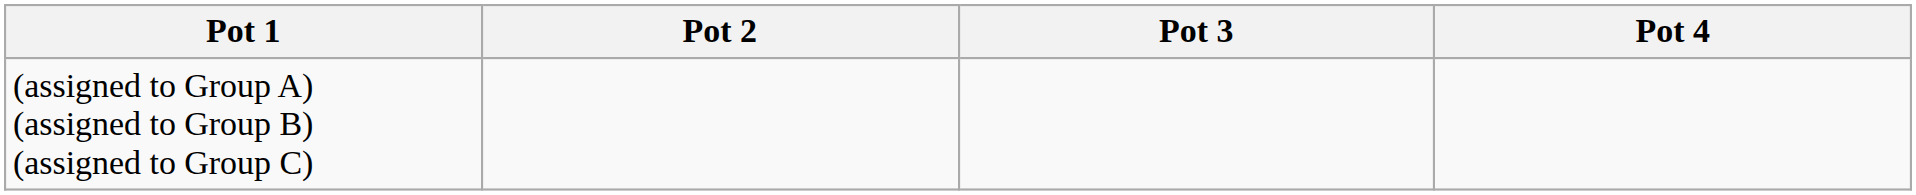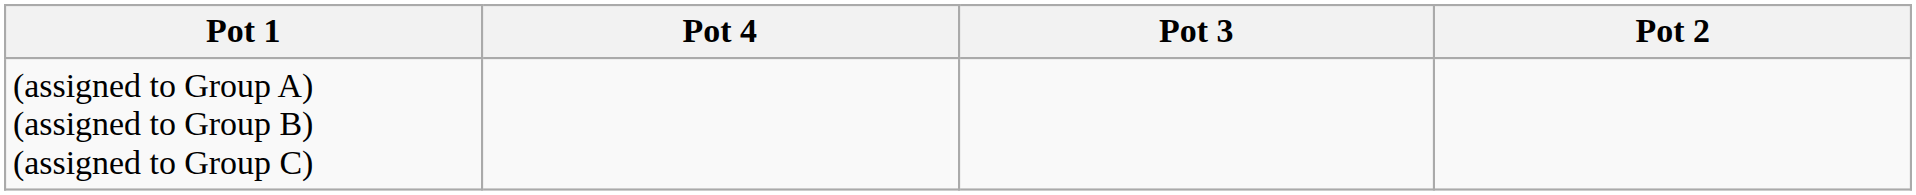columns swapped: (720, 31) <-> (1673, 31)
